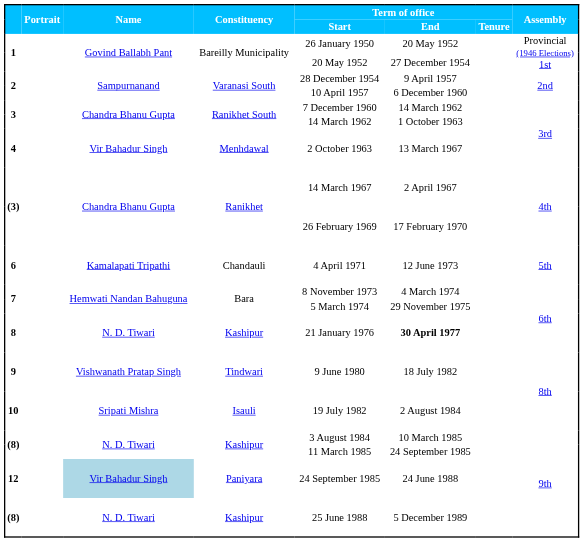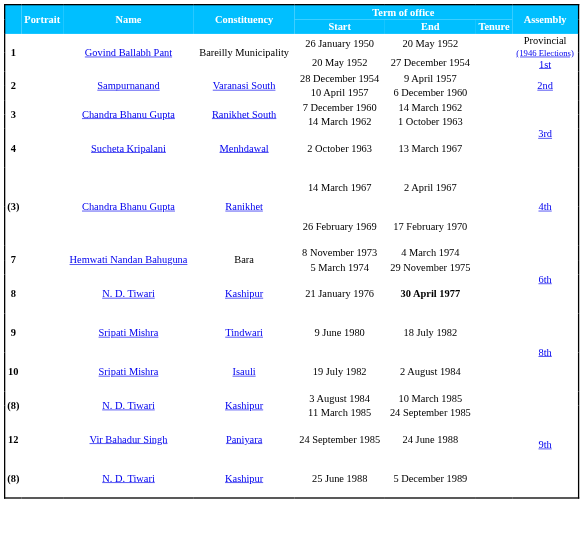(128, 148) Vir Bahadur Singh -> (128, 148) Sucheta Kripalani
- row: (13, 265)
(128, 372) Vishwanath Pratap Singh -> (128, 333) Sripati Mishra
(128, 478) lightblue background -> (128, 439) no background
